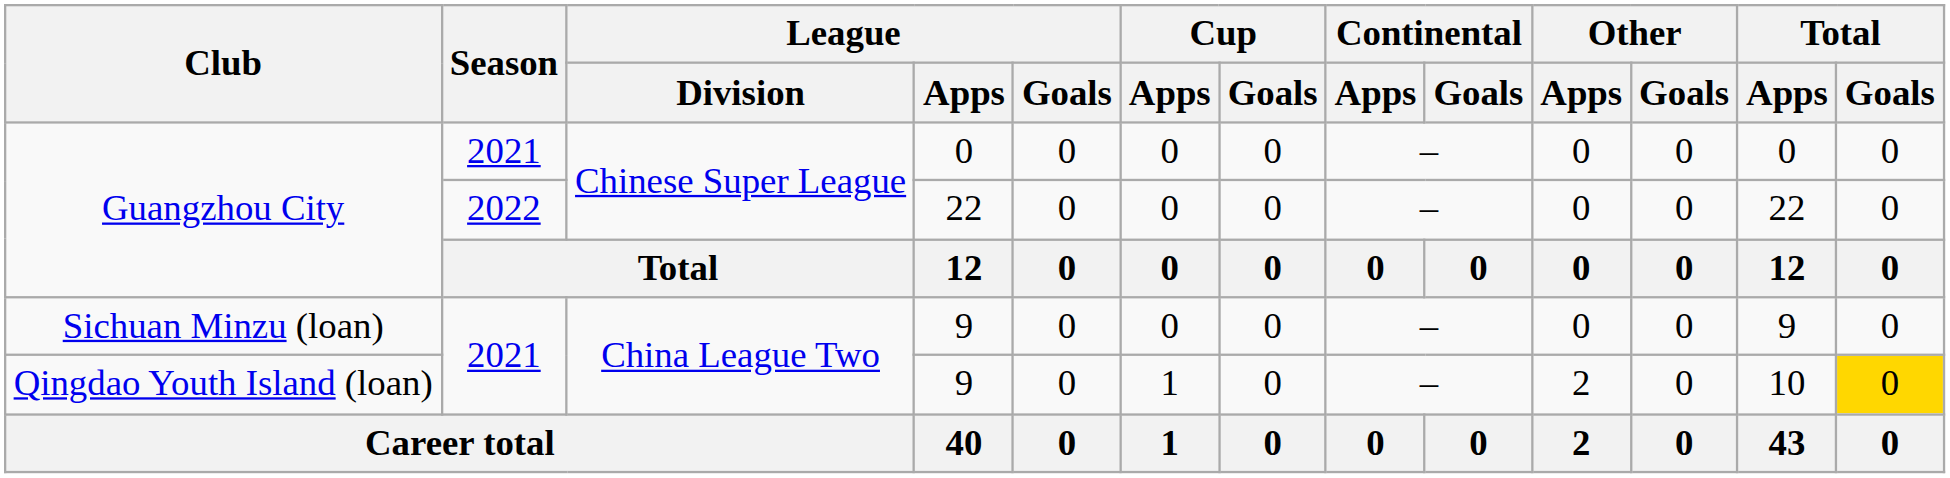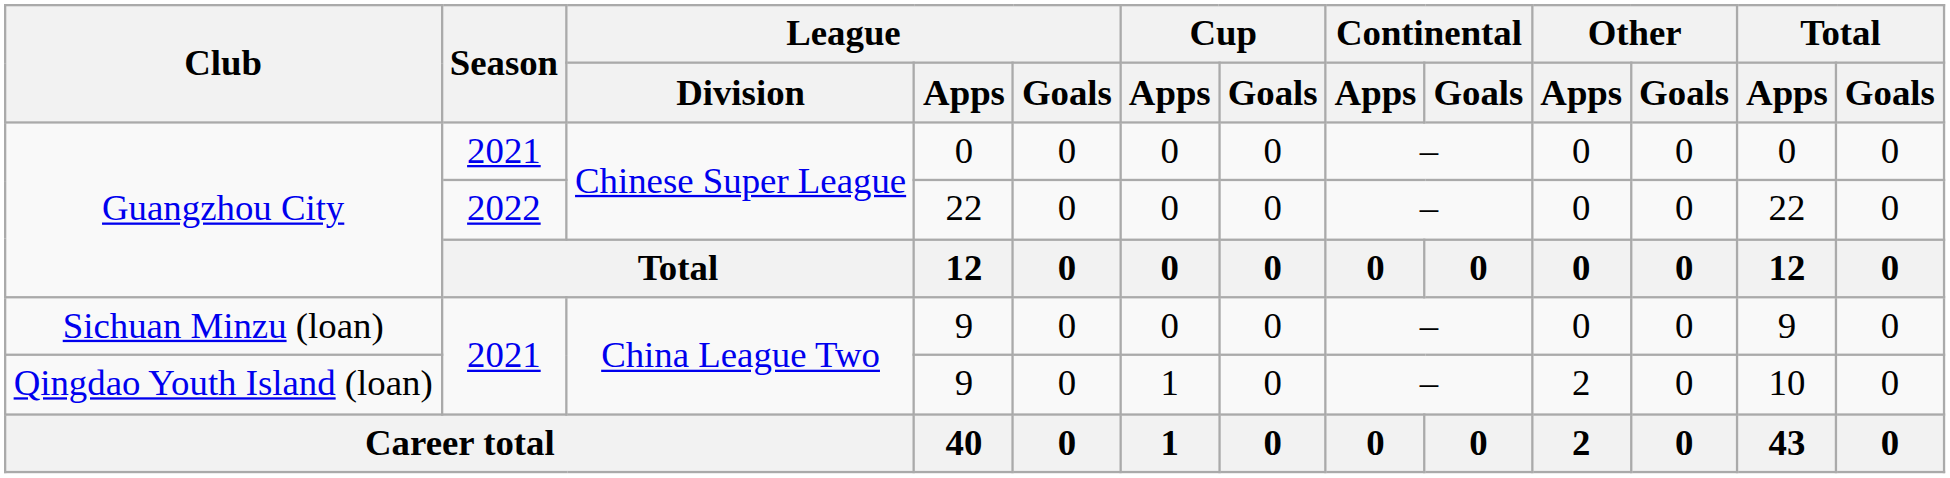(1890, 383) gold background -> (1890, 383) no background
